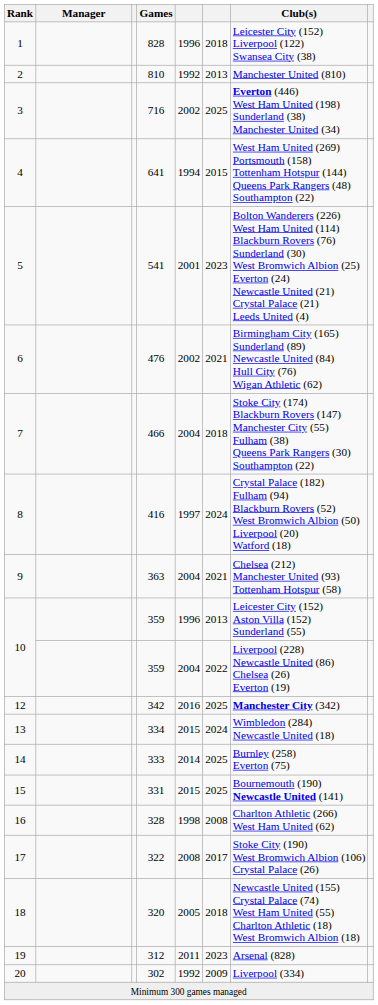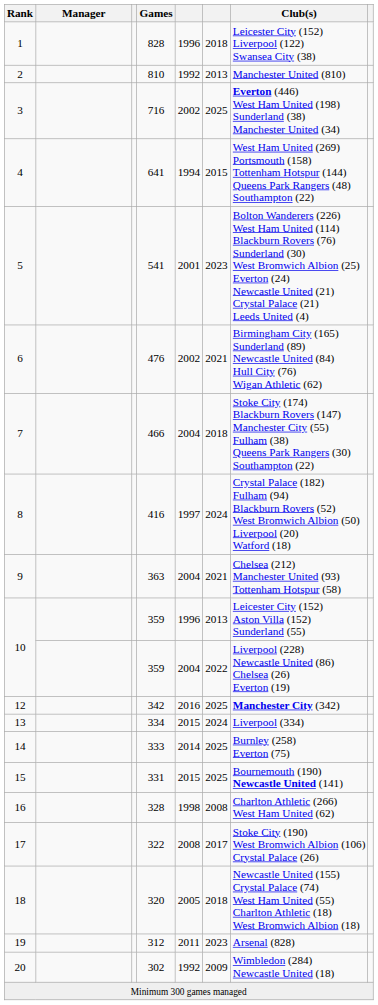(284, 729) Wimbledon (284) Newcastle United (18) -> (268, 723) Liverpool (334)
(268, 973) Liverpool (334) -> (284, 967) Wimbledon (284) Newcastle United (18)
